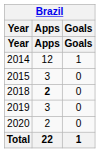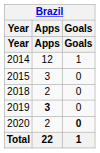(47, 92) bold -> (47, 92) normal
(47, 108) normal -> (47, 108) bold
(78, 124) normal -> (78, 124) bold
